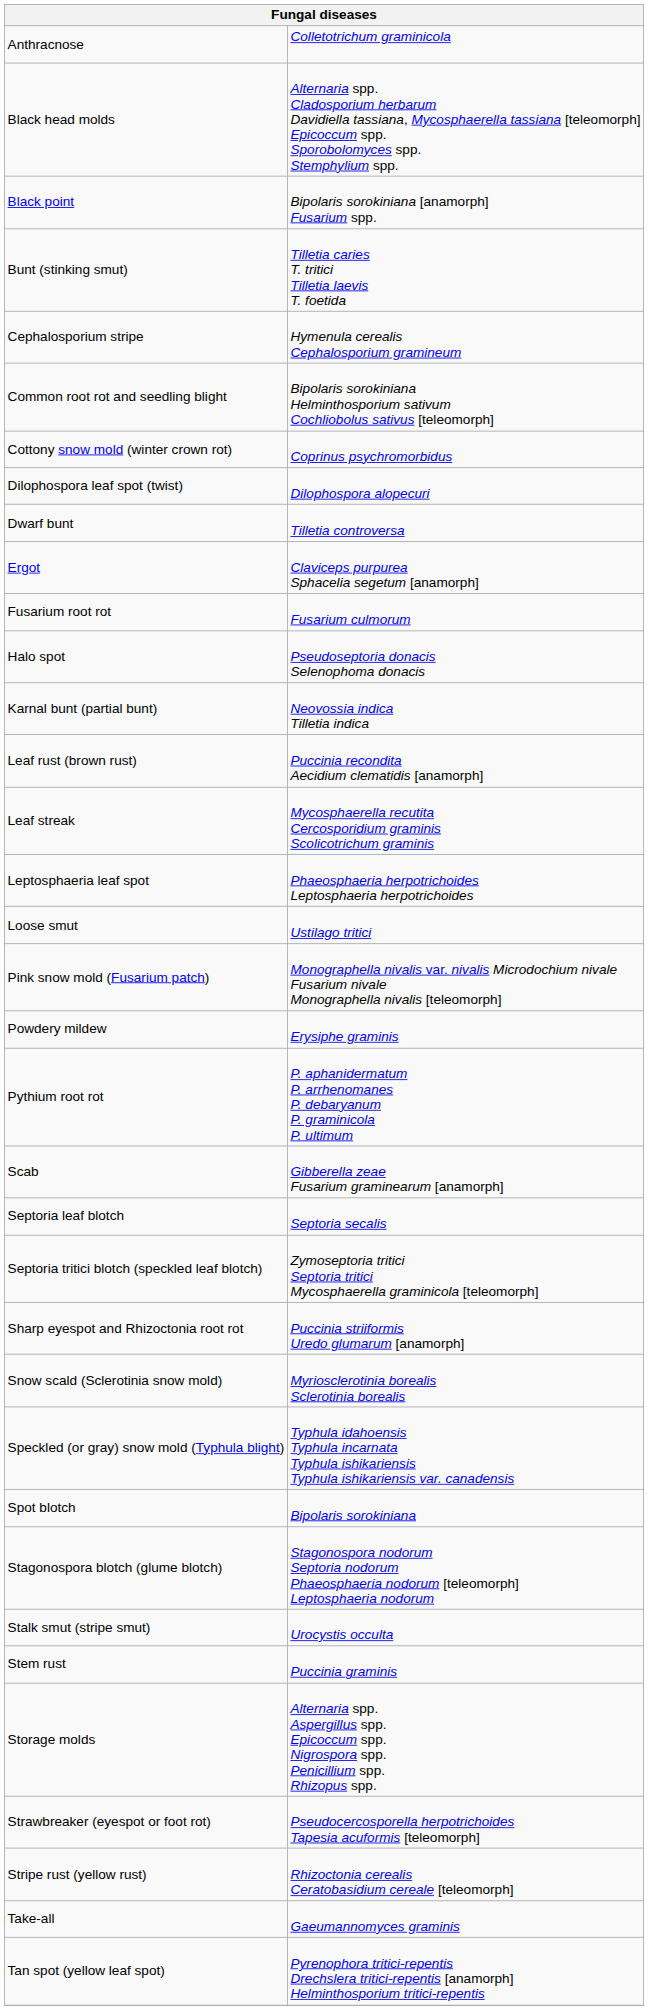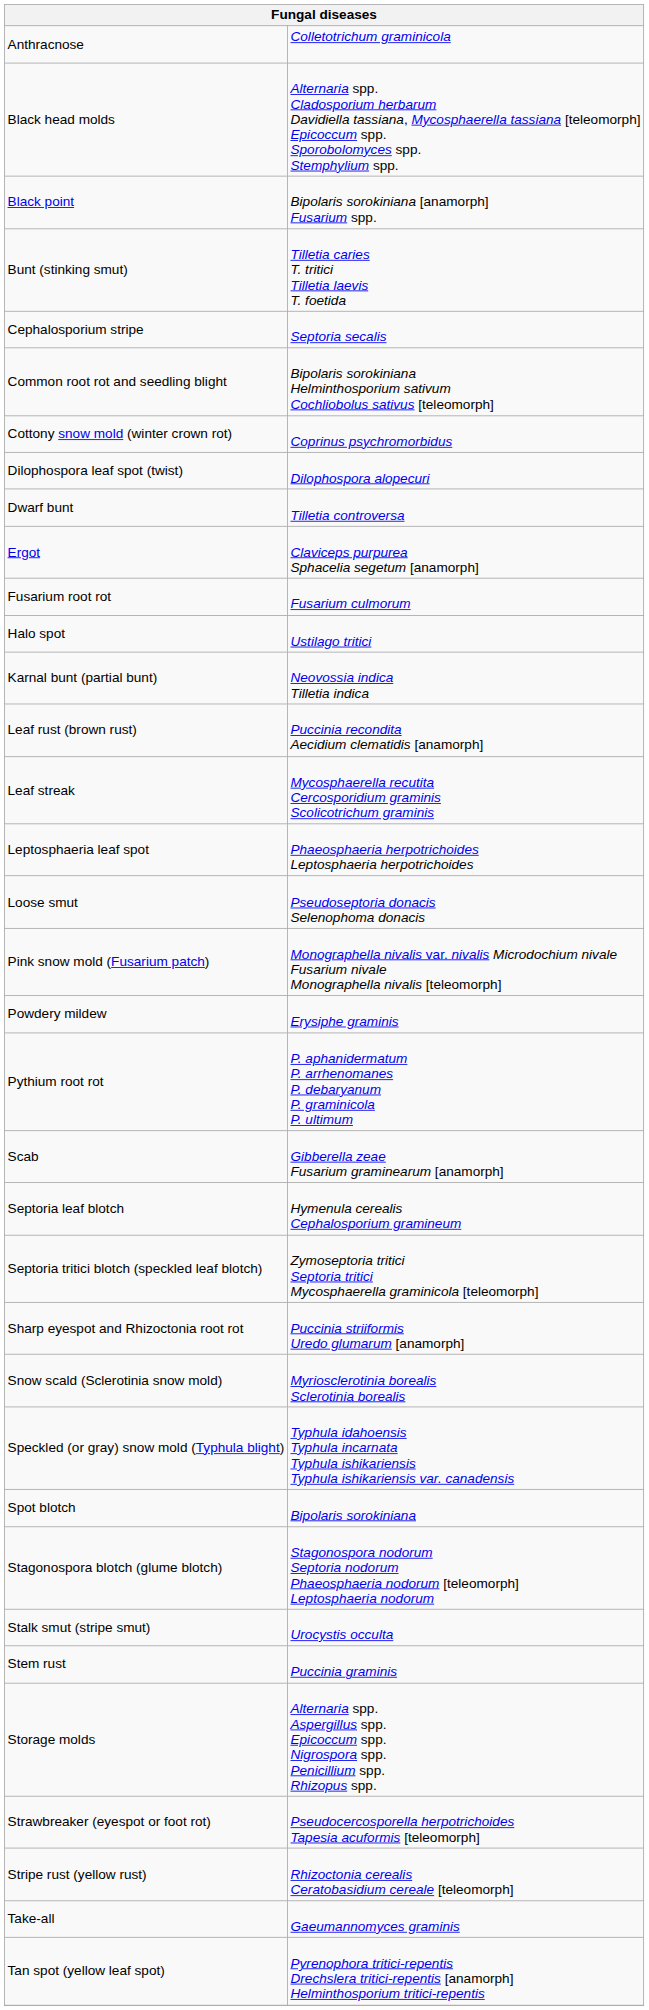(376, 344) Hymenula cerealis Cephalosporium gramineum -> (338, 337) Septoria secalis
(363, 664) Pseudoseptoria donacis Selenophoma donacis -> (331, 641) Ustilago tritici
(331, 932) Ustilago tritici -> (363, 909) Pseudoseptoria donacis Selenophoma donacis
(338, 1224) Septoria secalis -> (376, 1216) Hymenula cerealis Cephalosporium gramineum
